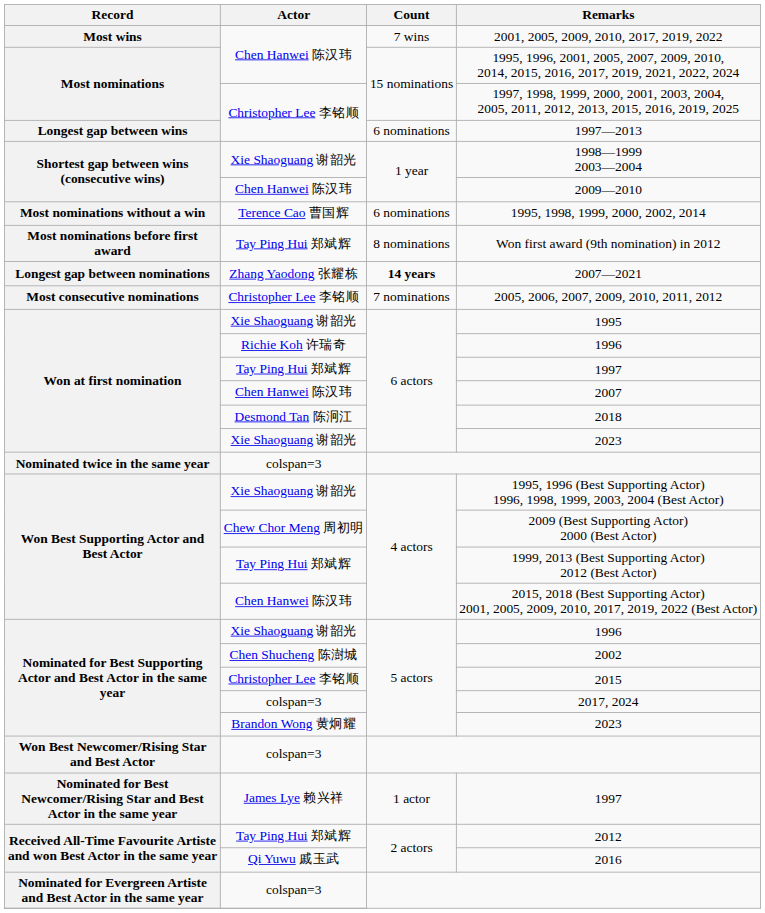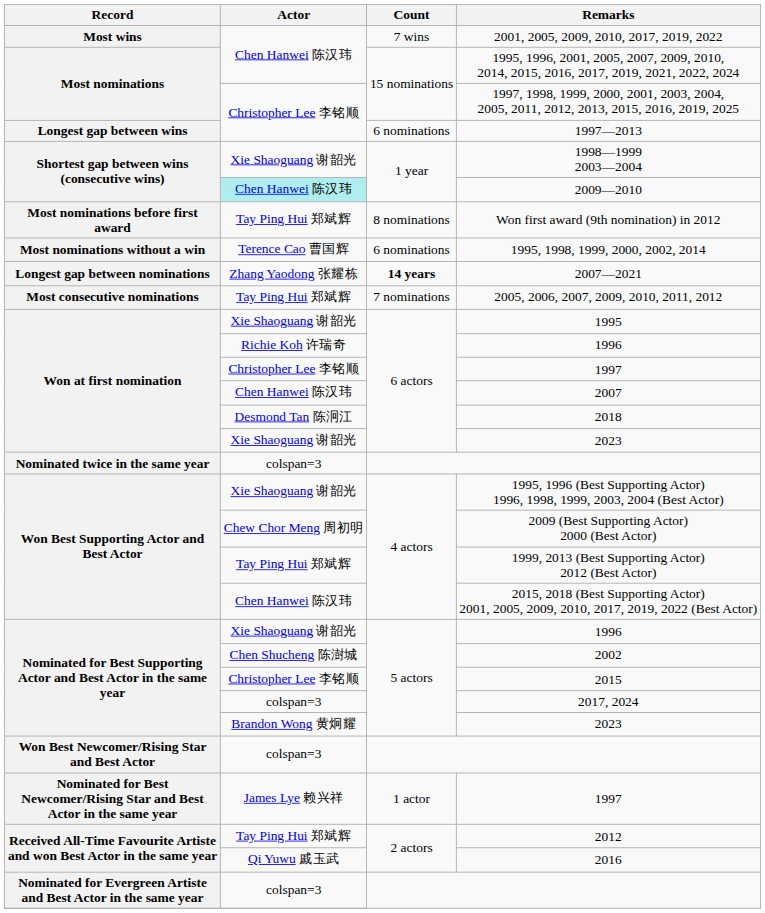(294, 189) no background -> (294, 189) paleturquoise background
rows swapped: (113, 243) <-> (113, 213)
(294, 297) Christopher Lee 李铭顺 -> (294, 297) Tay Ping Hui 郑斌辉
(294, 368) Tay Ping Hui 郑斌辉 -> (294, 368) Christopher Lee 李铭顺
